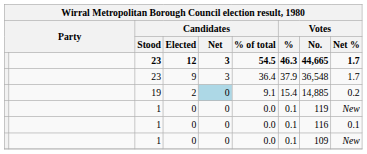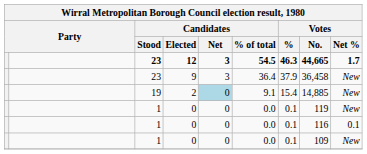(315, 76) 36,548 -> (315, 76) 36,458
(354, 76) 1.7 -> (351, 76) New
(354, 92) 0.2 -> (351, 92) New
